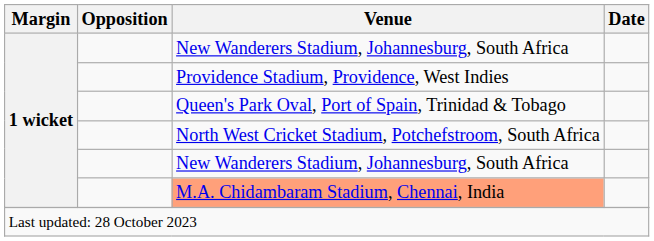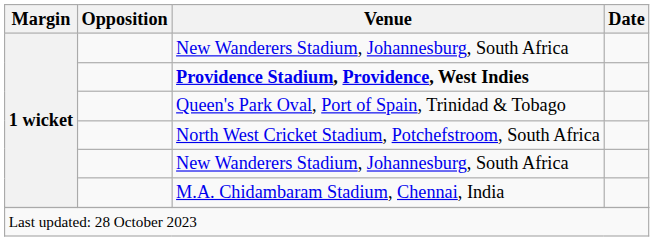(342, 76) normal -> (352, 76) bold
(340, 192) lightsalmon background -> (340, 192) no background
